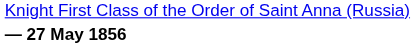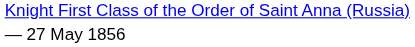(66, 34) bold -> (65, 34) normal
